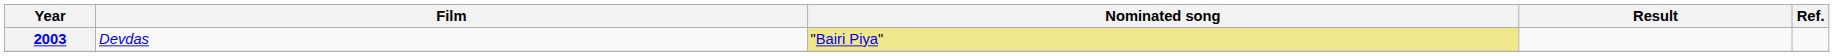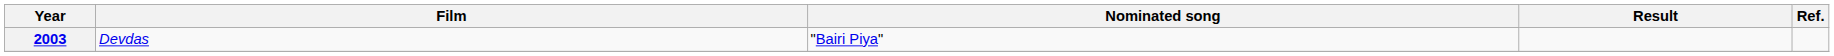(847, 39) khaki background -> (847, 39) no background
